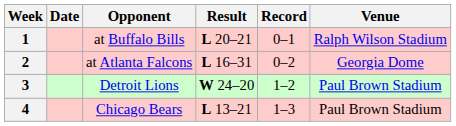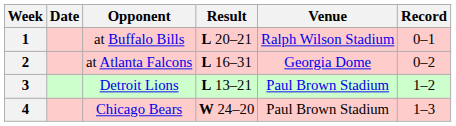columns swapped: (284, 16) <-> (380, 16)
(227, 86) W 24–20 -> (227, 86) L 13–21
(227, 109) L 13–21 -> (227, 109) W 24–20
